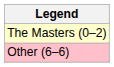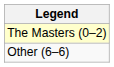(38, 52) pink background -> (38, 52) no background
